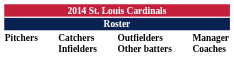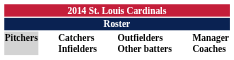(21, 37) no background -> (21, 37) lightgrey background
